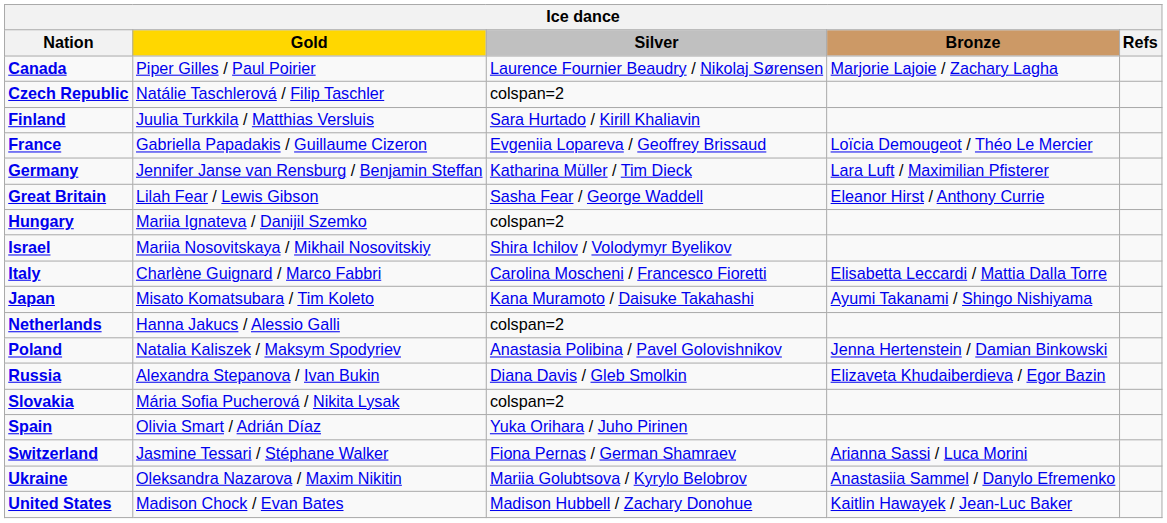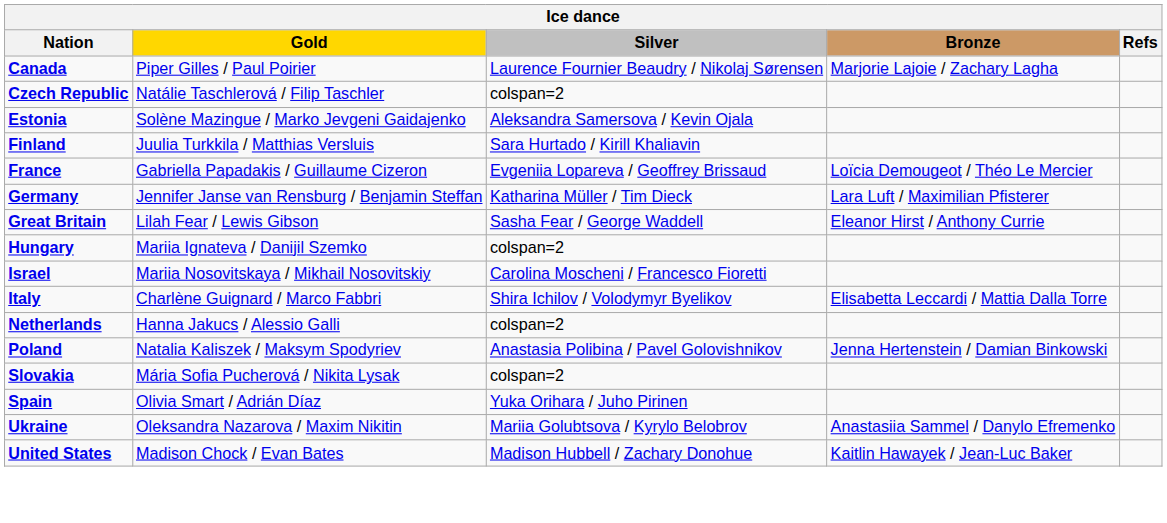+ row: (37, 119)
(611, 247) Shira Ichilov / Volodymyr Byelikov -> (628, 273) Carolina Moscheni / Francesco Fioretti
(628, 273) Carolina Moscheni / Francesco Fioretti -> (611, 299) Shira Ichilov / Volodymyr Byelikov
- row: (32, 299)
- row: (35, 376)
- row: (53, 453)
